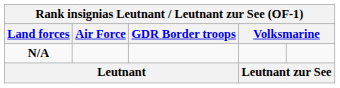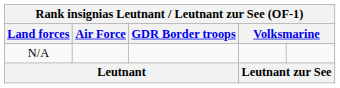(38, 53) bold -> (38, 53) normal
